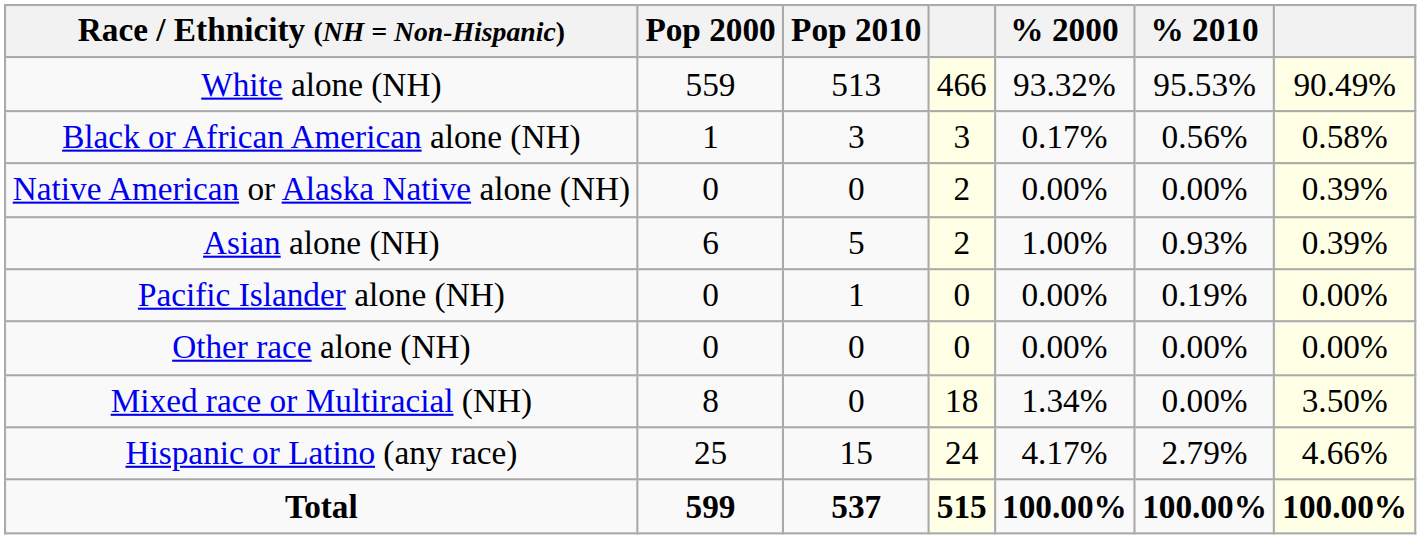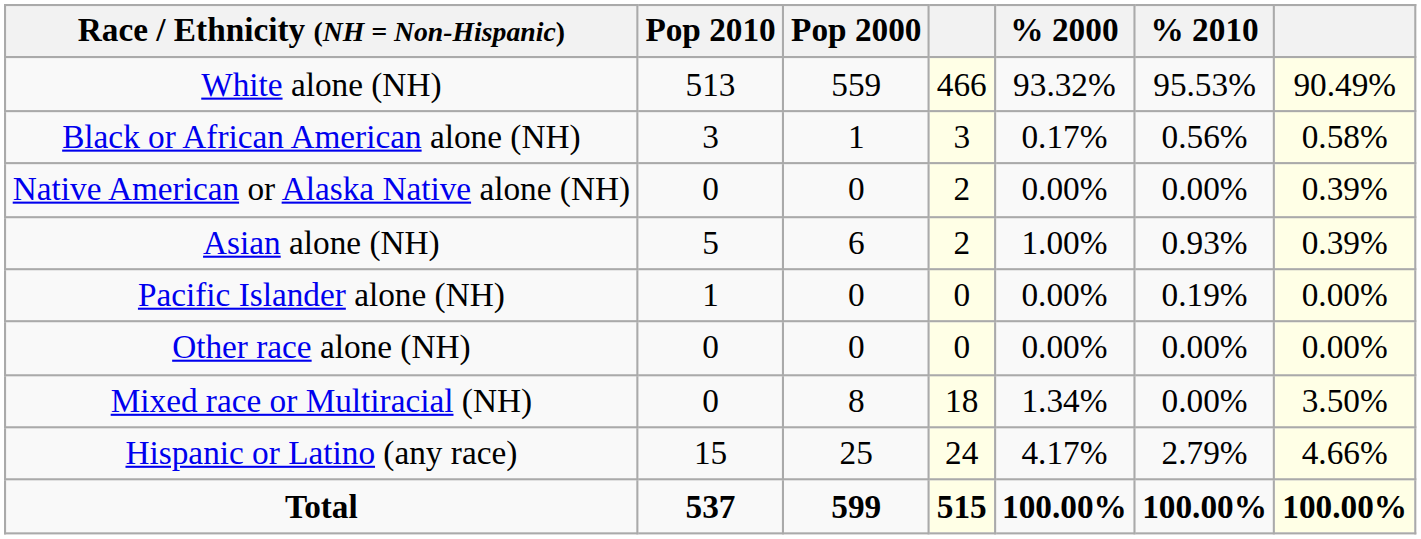columns swapped: (711, 30) <-> (856, 30)
